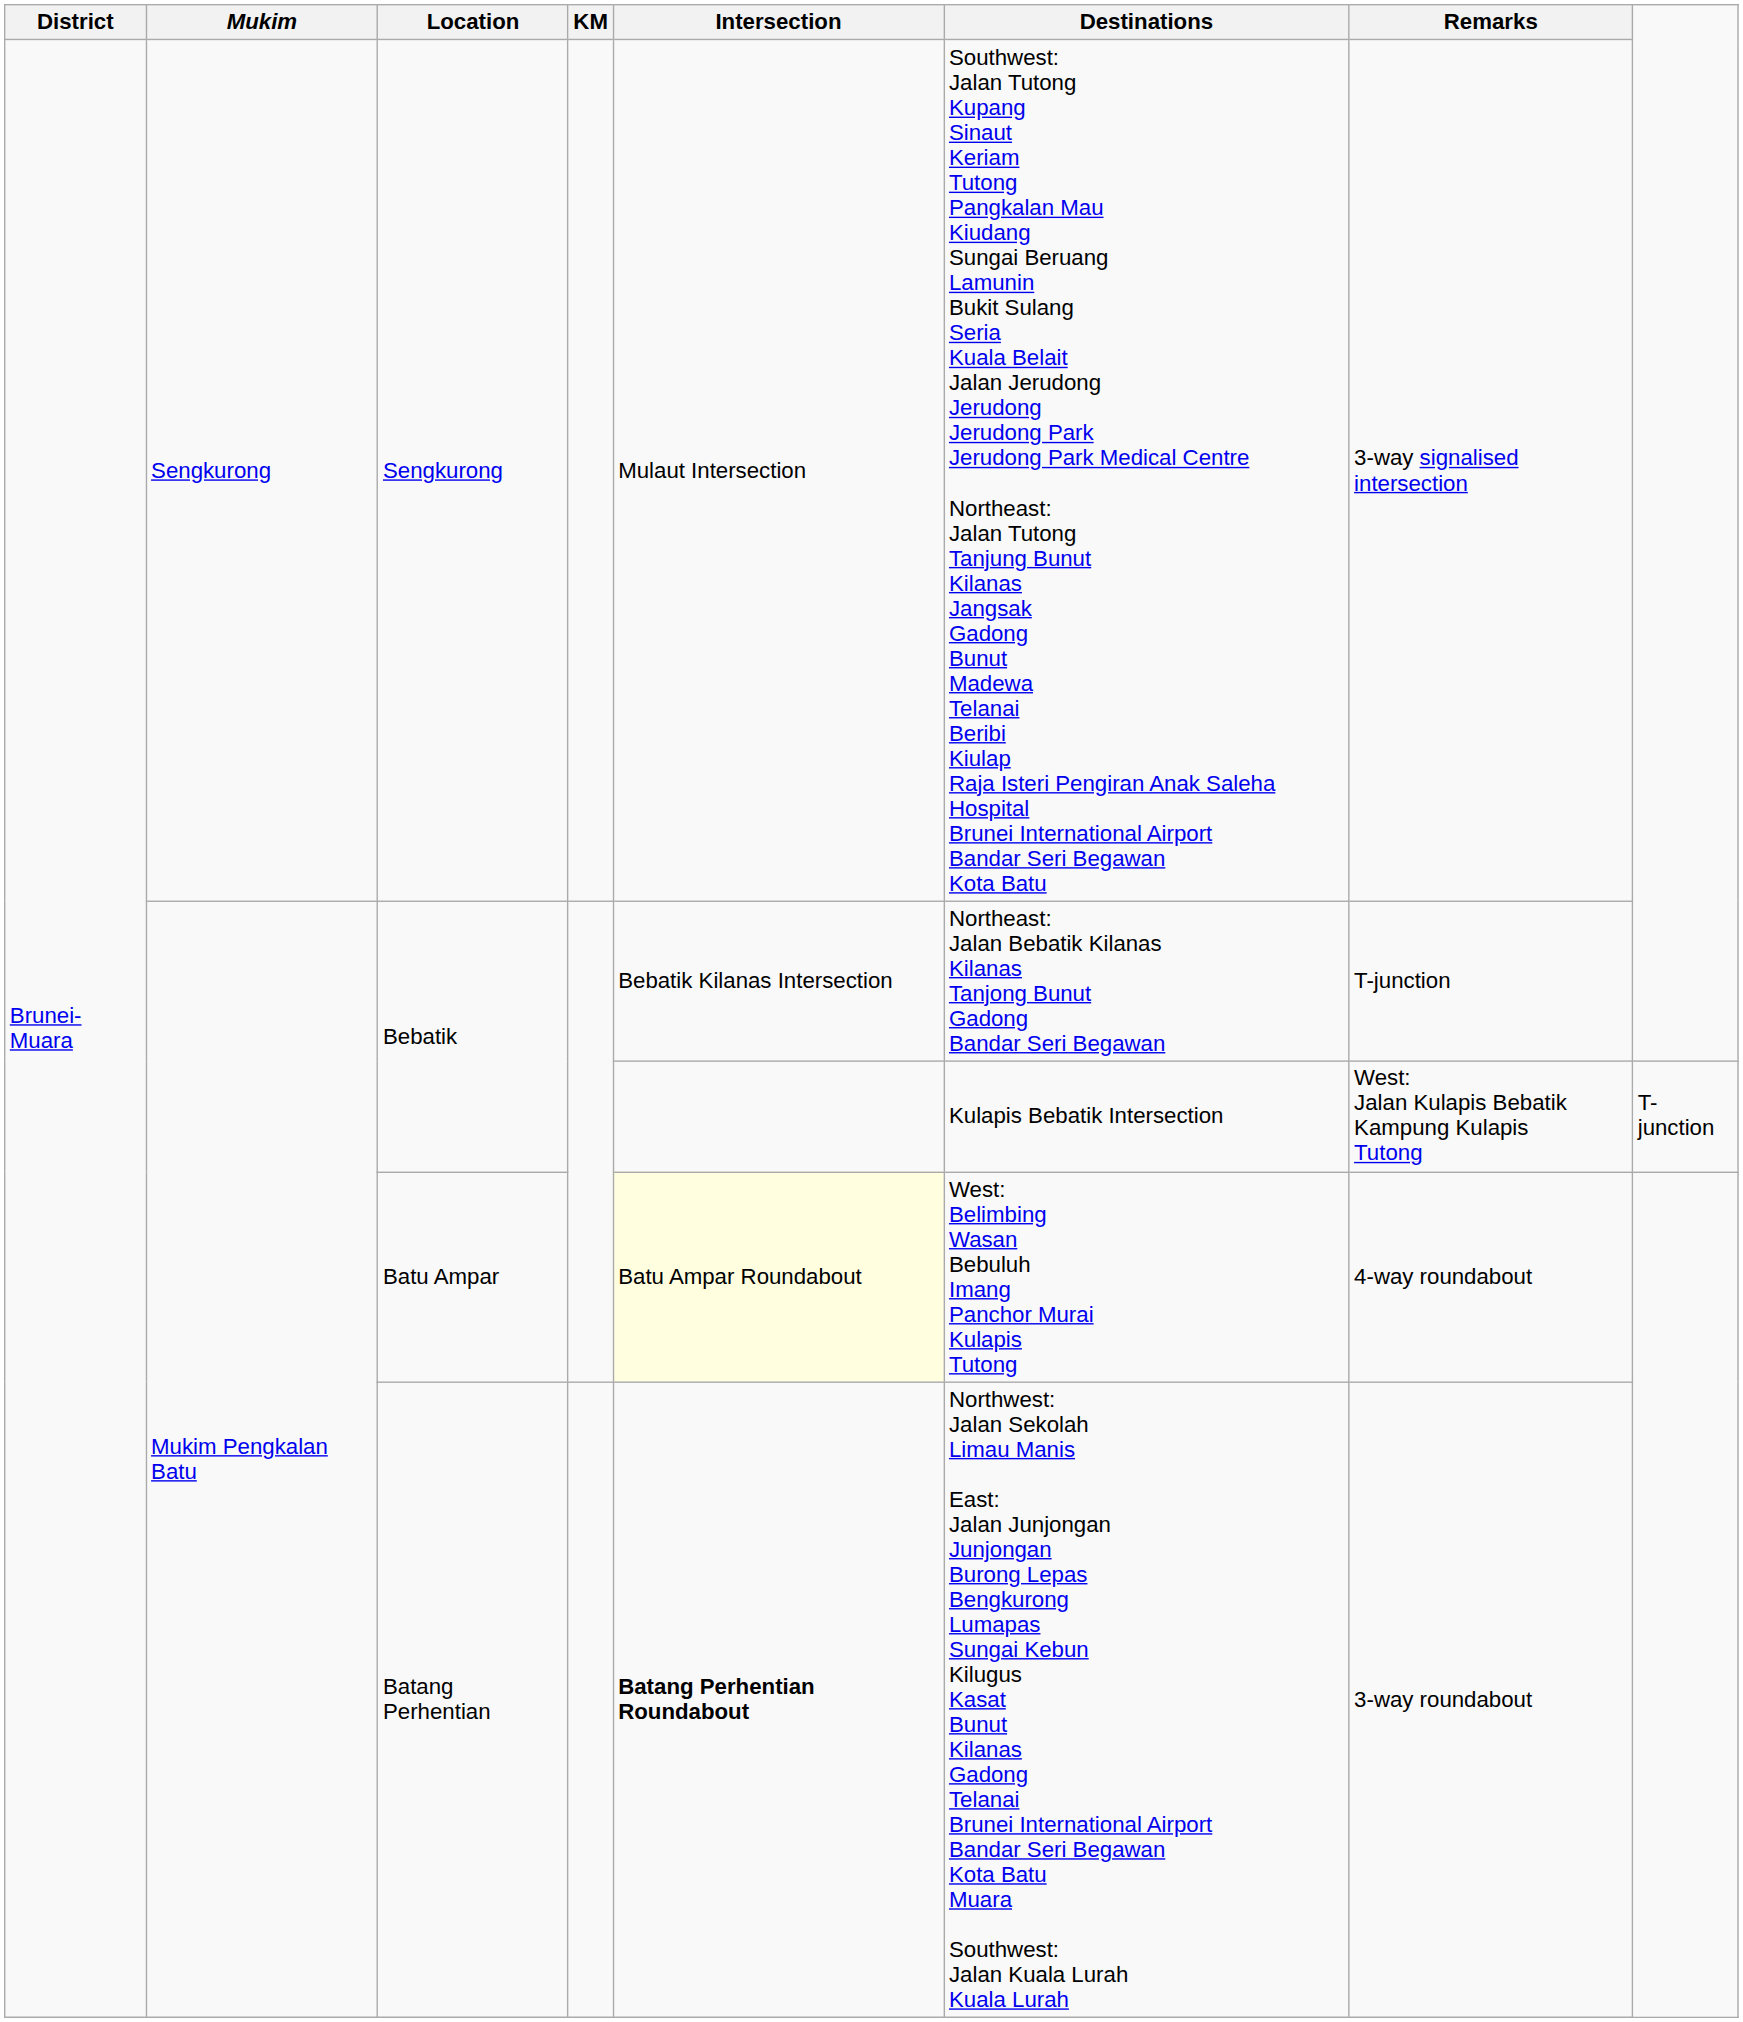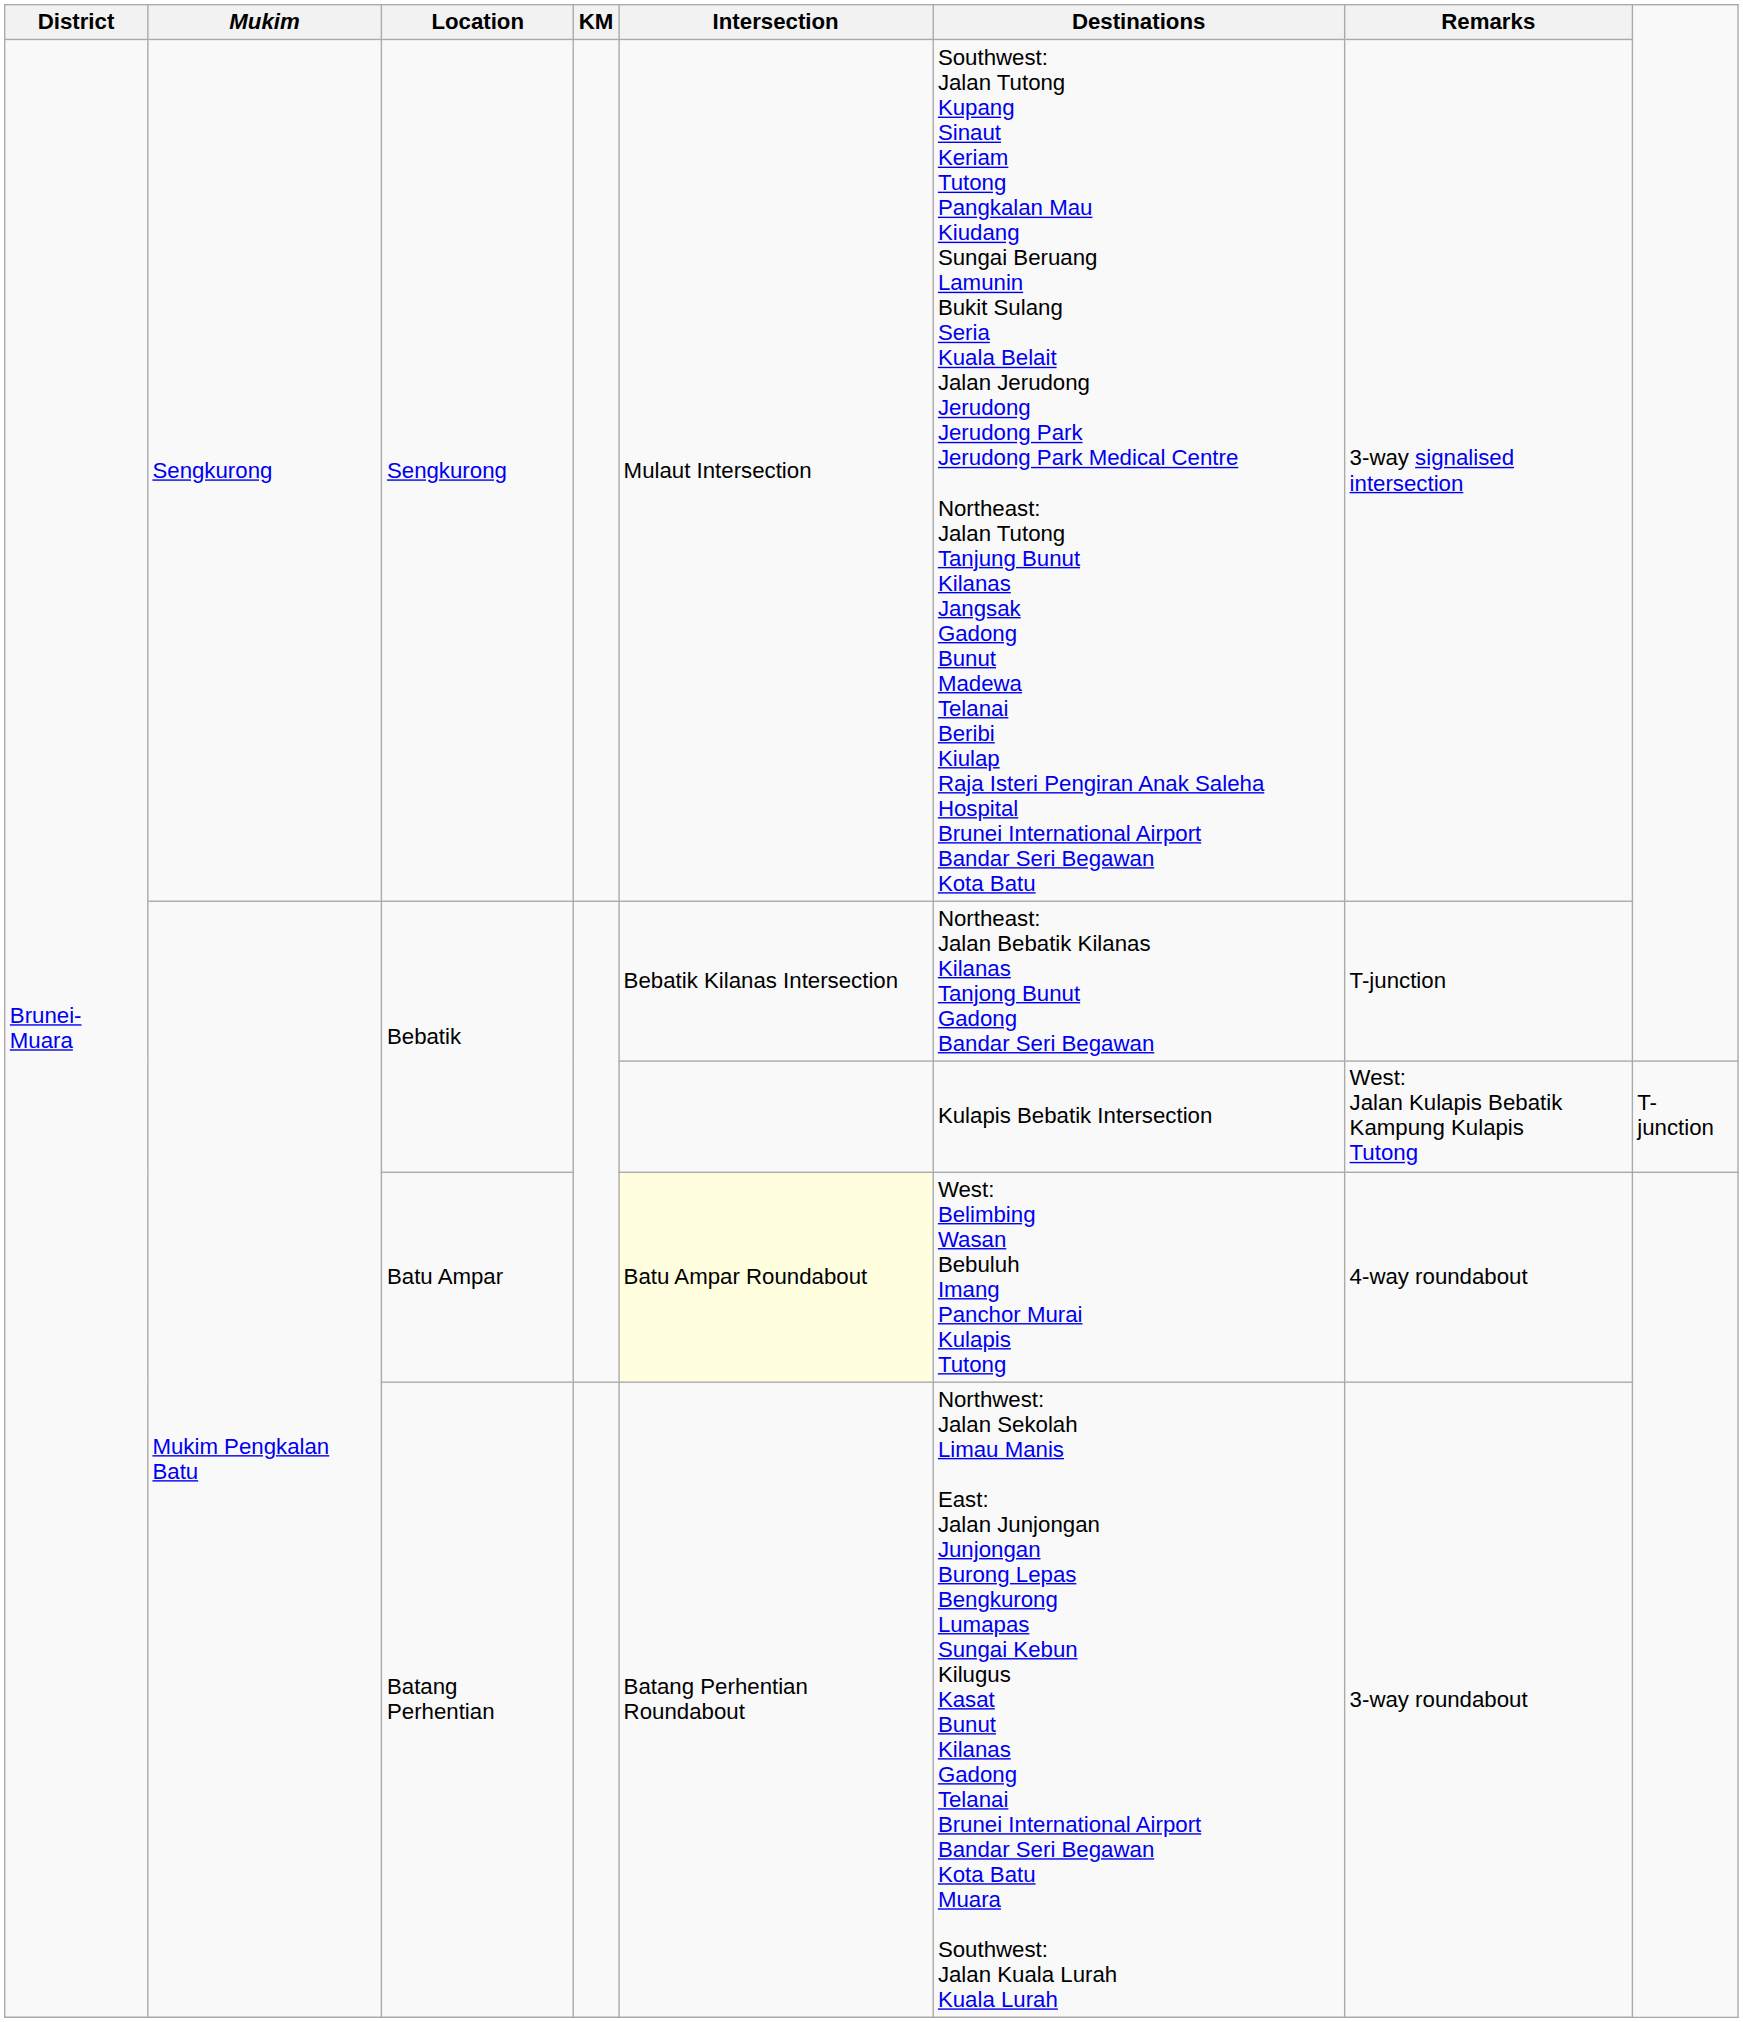(716, 1699) bold -> (716, 1699) normal
